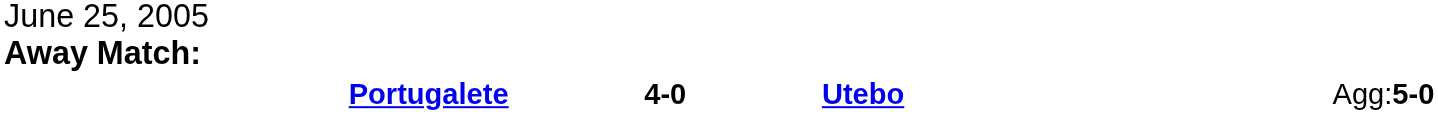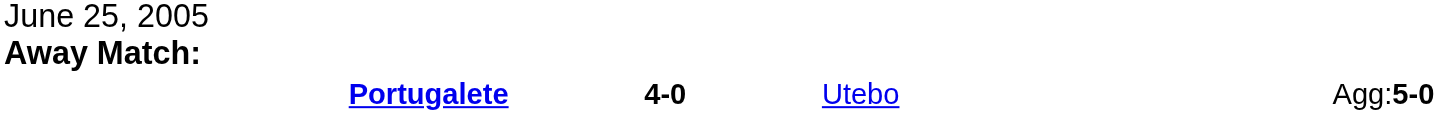(863, 94) bold -> (861, 94) normal
